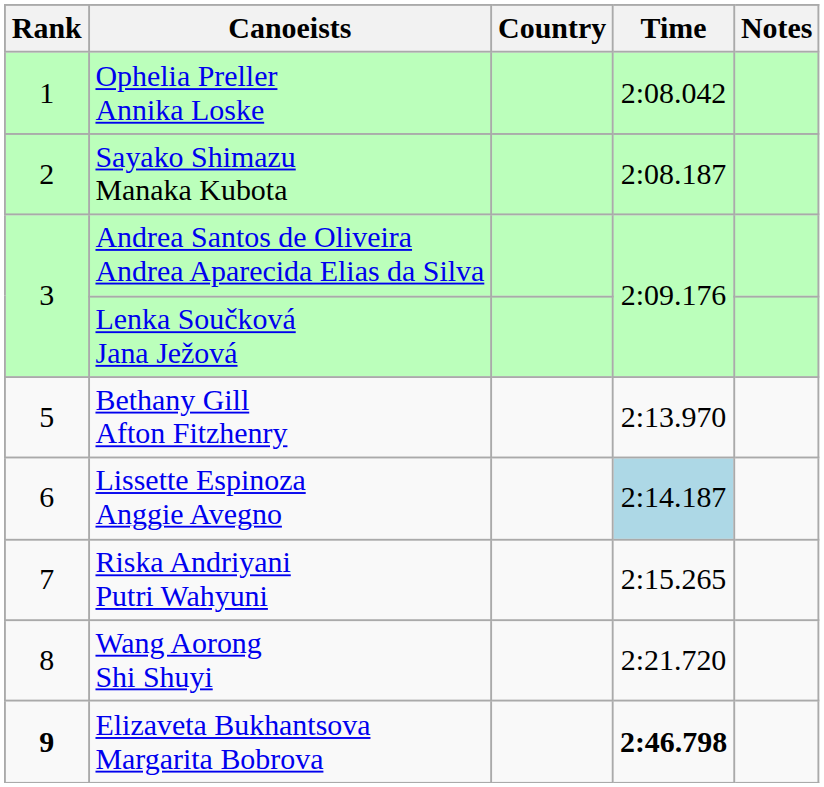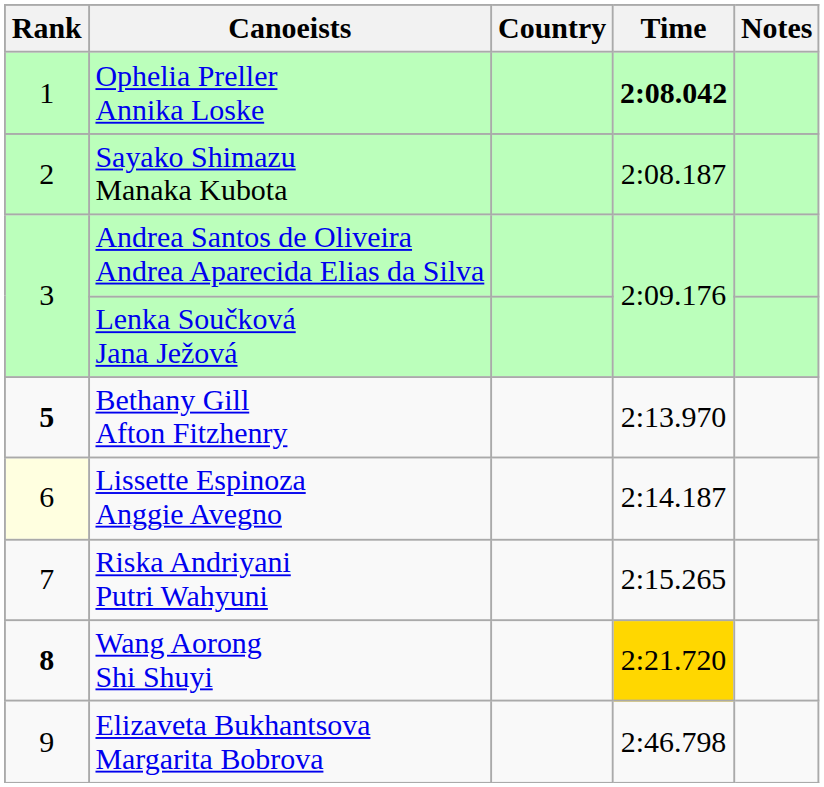(674, 92) normal -> (674, 92) bold
(47, 416) normal -> (47, 416) bold
(47, 498) no background -> (47, 498) lightyellow background
(674, 498) lightblue background -> (674, 498) no background
(47, 660) normal -> (47, 660) bold
(674, 660) no background -> (674, 660) gold background
(47, 741) bold -> (47, 741) normal
(674, 741) bold -> (674, 741) normal
